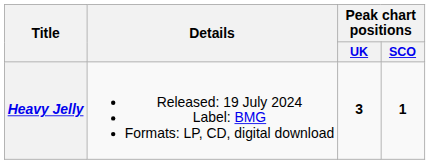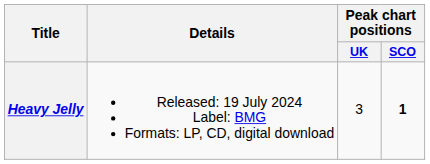(359, 110) bold -> (359, 110) normal
